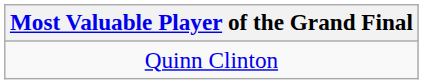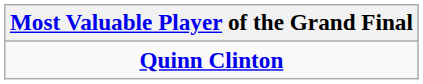(211, 59) normal -> (211, 59) bold
